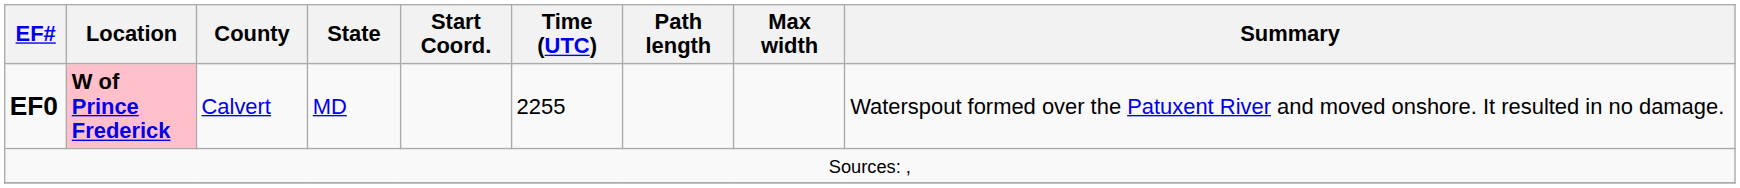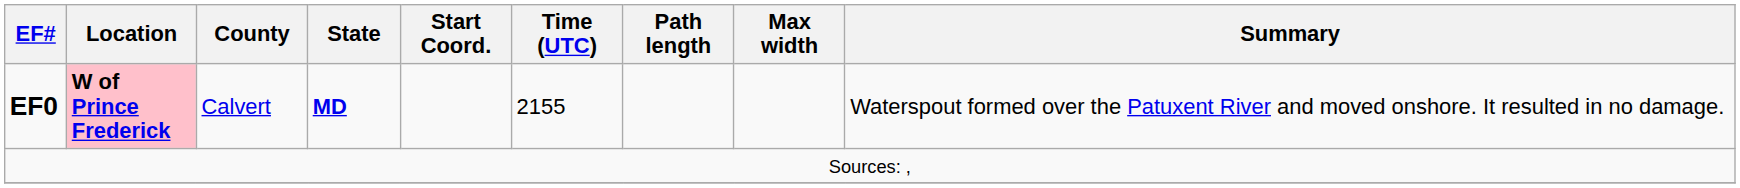(330, 105) normal -> (330, 105) bold
(541, 105) 2255 -> (541, 105) 2155
